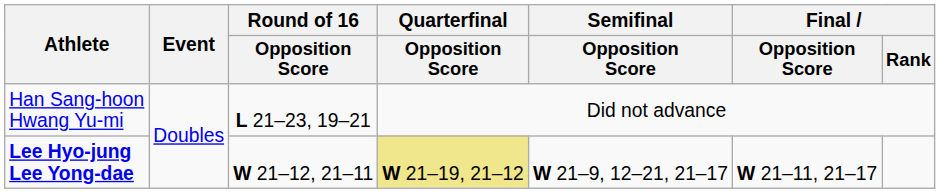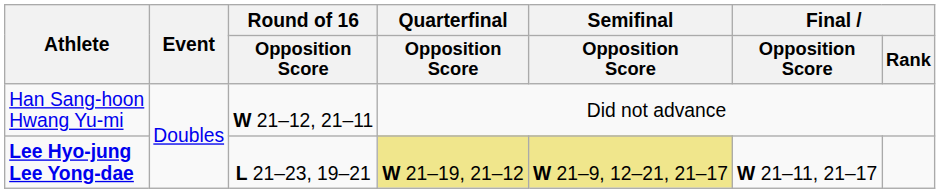(303, 121) L 21–23, 19–21 -> (303, 121) W 21–12, 21–11
(303, 173) W 21–12, 21–11 -> (303, 173) L 21–23, 19–21
(630, 173) no background -> (630, 173) khaki background
